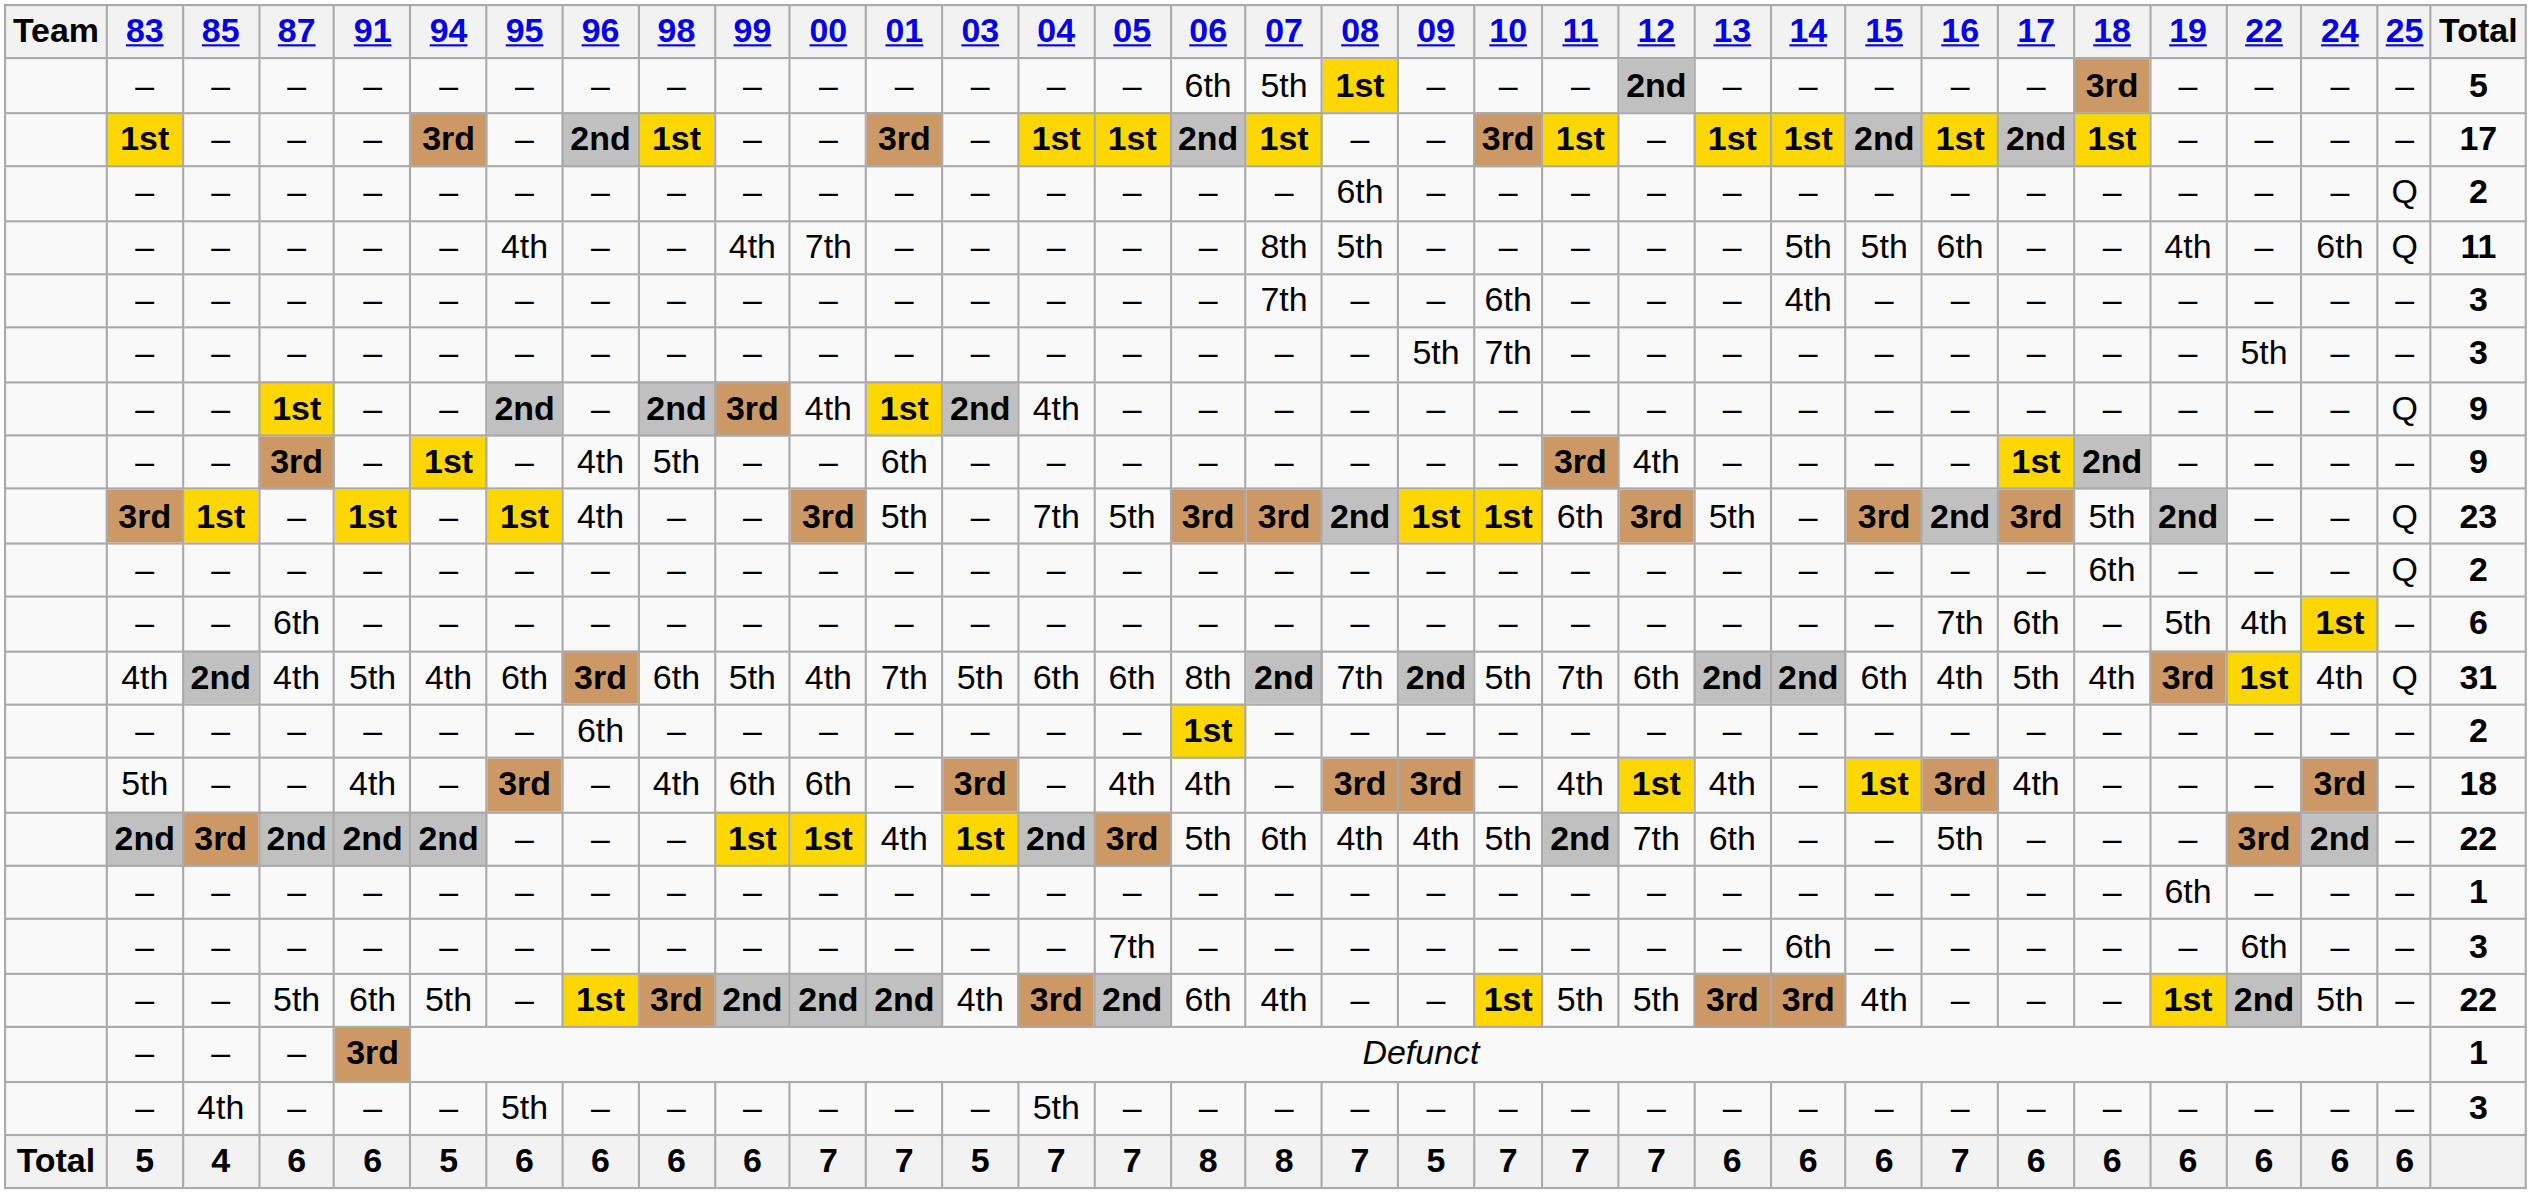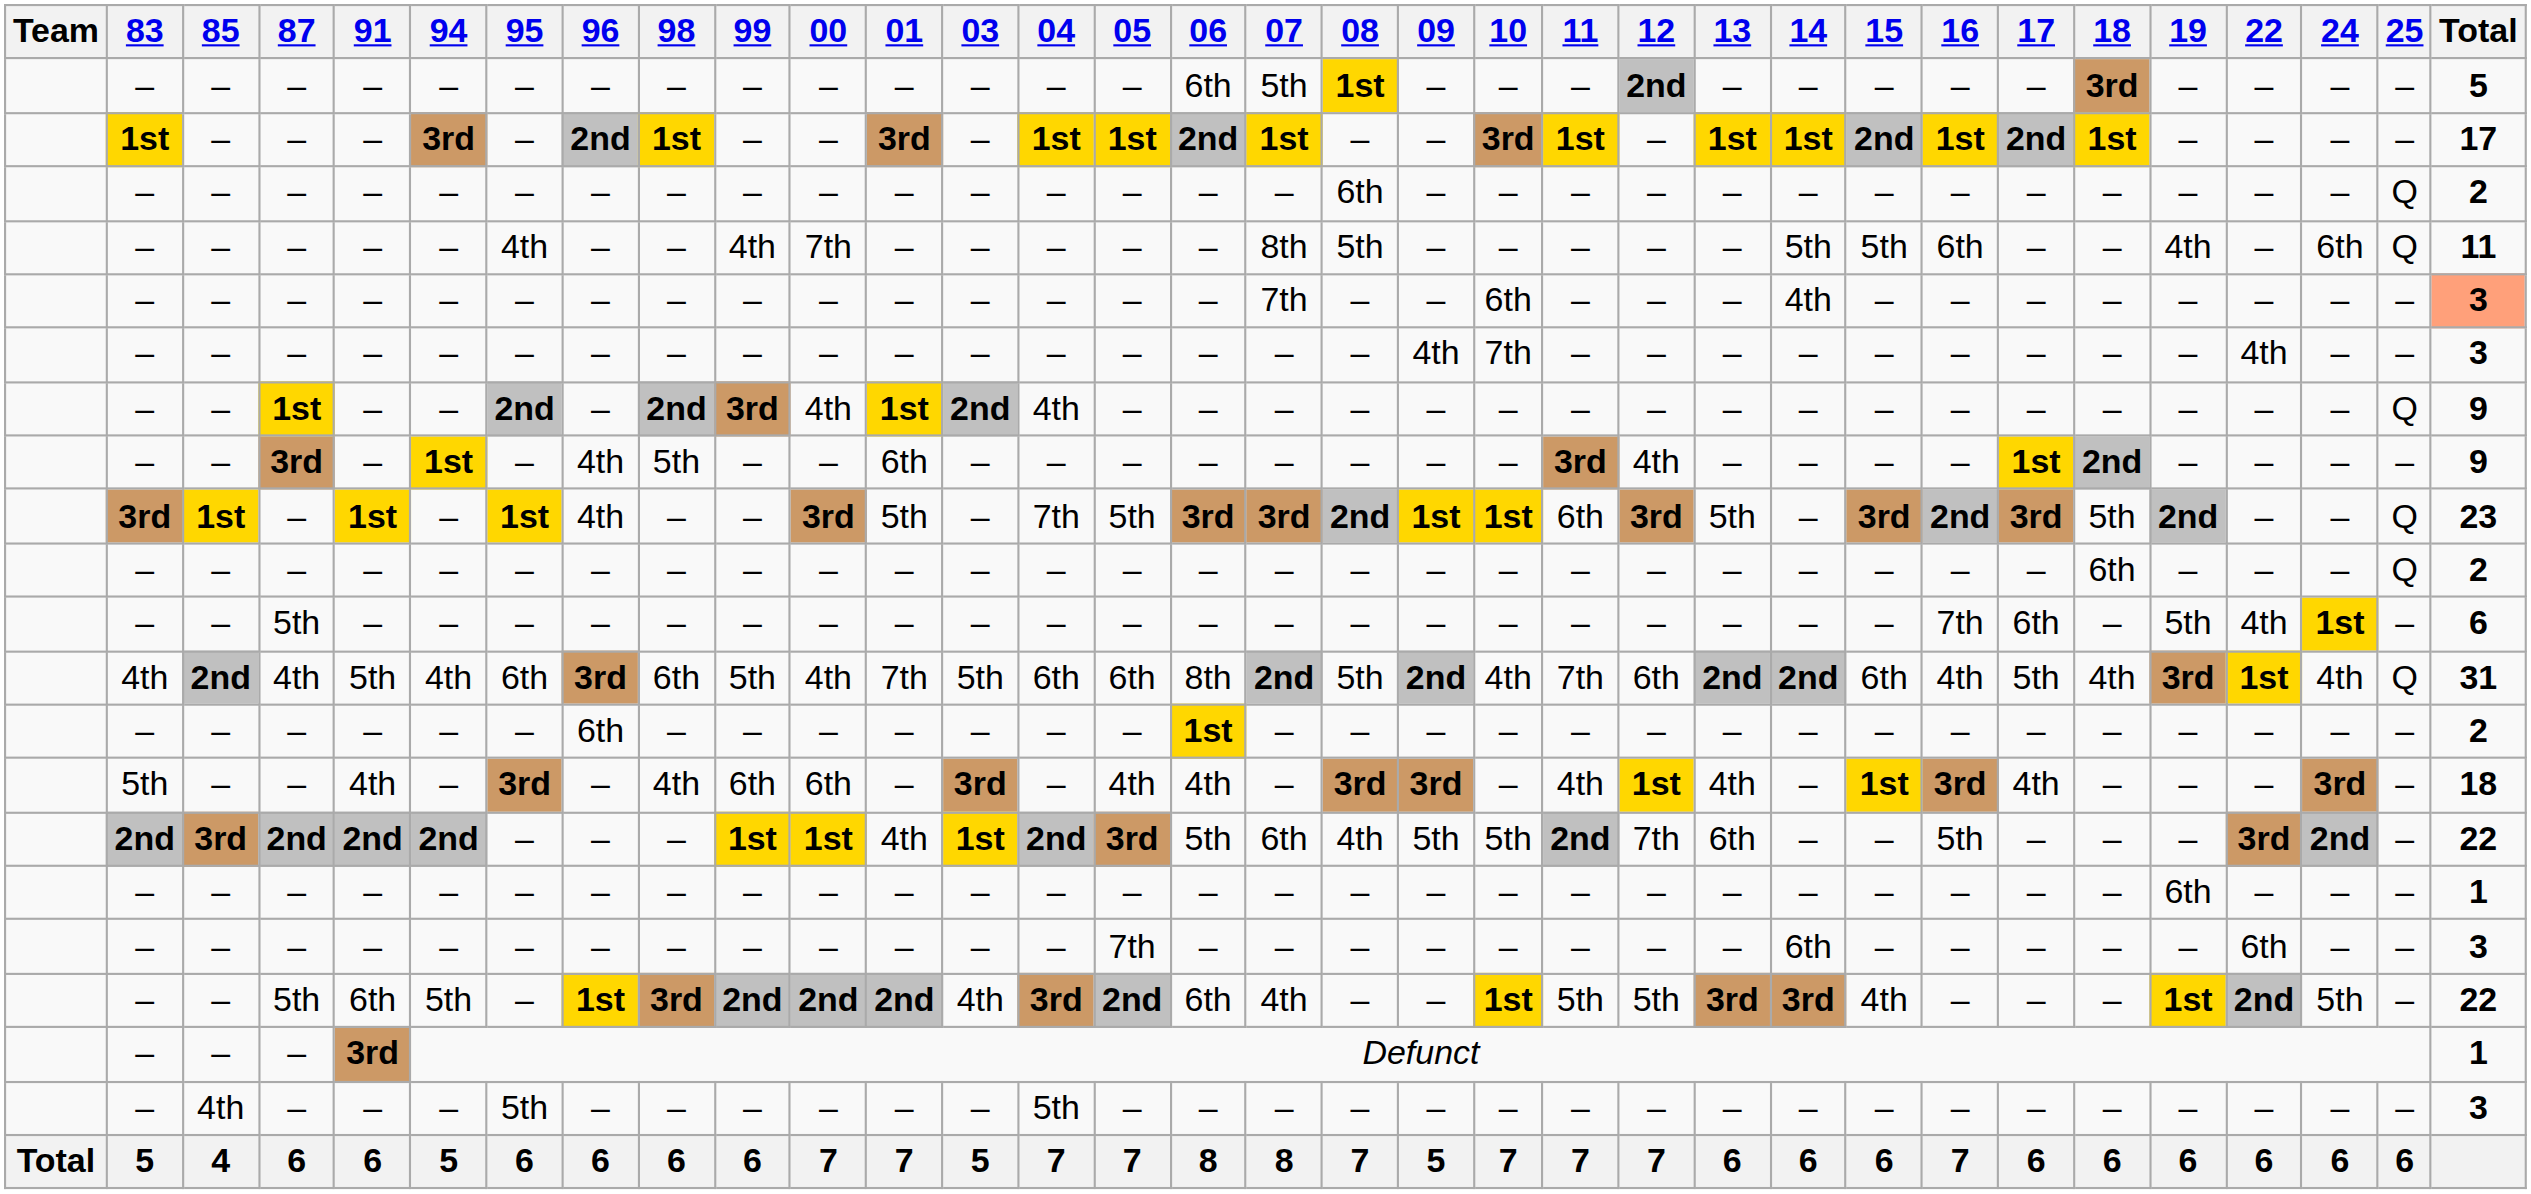(2478, 300) no background -> (2478, 300) lightsalmon background
(1436, 354) 5th -> (1436, 354) 4th
(2264, 354) 5th -> (2264, 354) 4th
(297, 623) 6th -> (297, 623) 5th
(1360, 676) 7th -> (1360, 676) 5th
(1508, 676) 5th -> (1508, 676) 4th
(1436, 838) 4th -> (1436, 838) 5th
